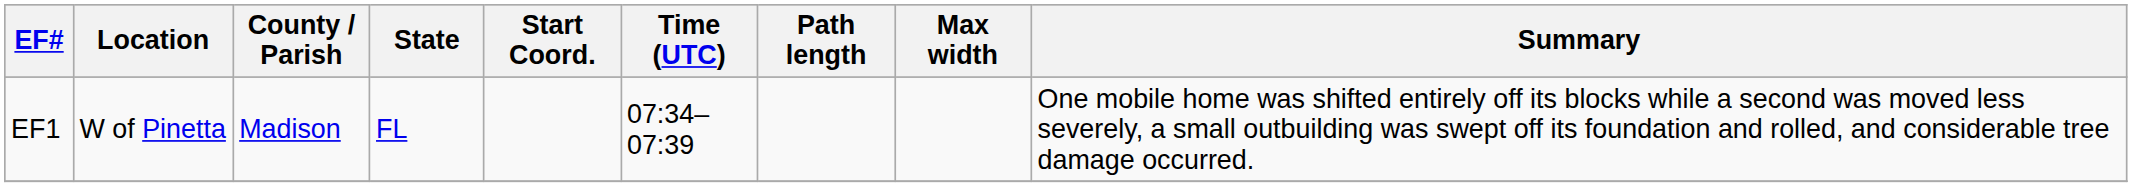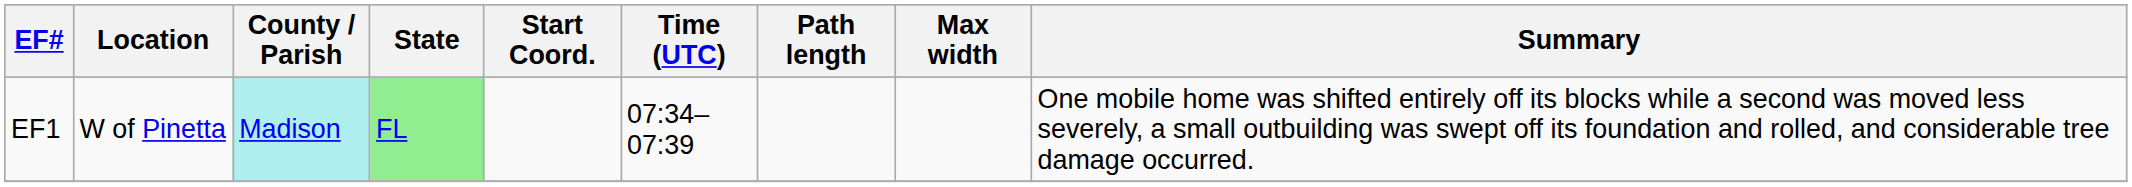(290, 128) no background -> (290, 128) paleturquoise background
(392, 128) no background -> (392, 128) lightgreen background
